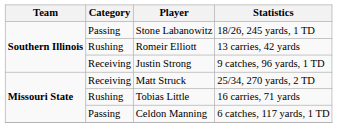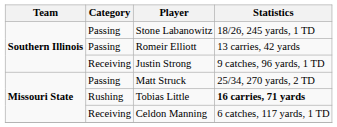(106, 46) Rushing -> (104, 46) Passing
(110, 80) Receiving -> (104, 80) Passing
(259, 97) normal -> (261, 97) bold
(104, 113) Passing -> (110, 113) Receiving
